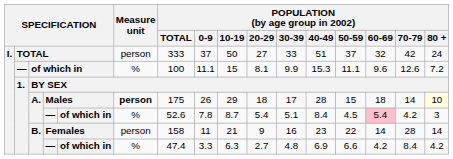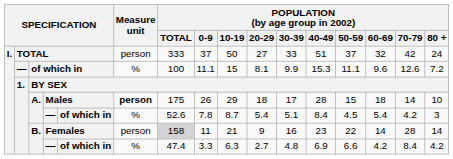(437, 100) lightyellow background -> (437, 100) no background
(380, 115) pink background -> (380, 115) no background
(176, 131) no background -> (176, 131) lightgrey background
